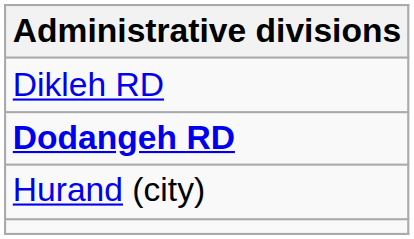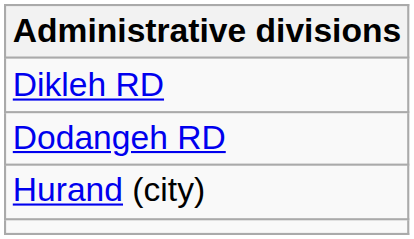(124, 137) bold -> (119, 137) normal
